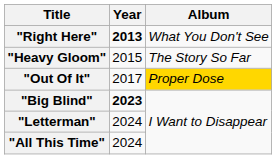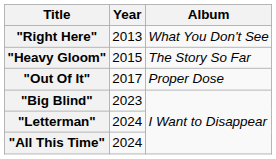(127, 36) bold -> (127, 36) normal
(186, 79) gold background -> (186, 79) no background
(127, 100) bold -> (127, 100) normal
